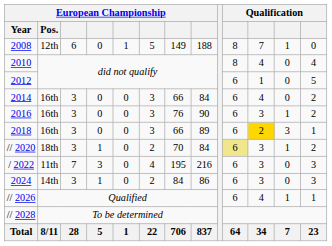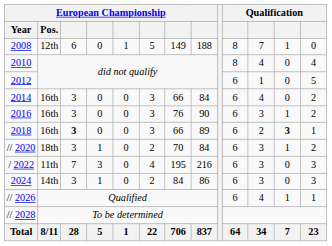(74, 131) normal -> (74, 131) bold
(261, 131) gold background -> (261, 131) no background
(287, 131) normal -> (287, 131) bold
(235, 148) khaki background -> (235, 148) no background
